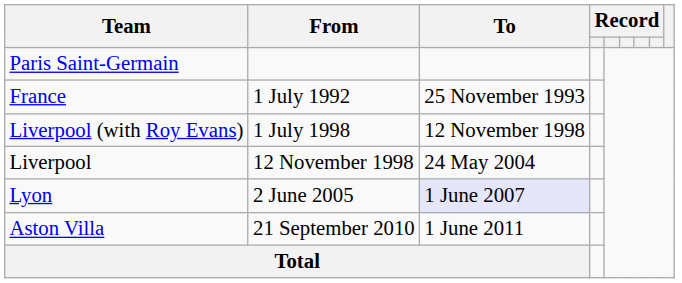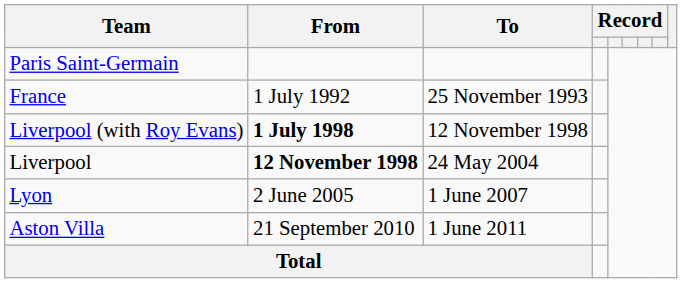(302, 129) normal -> (303, 129) bold
(333, 162) normal -> (335, 162) bold
(475, 195) lavender background -> (478, 195) no background
